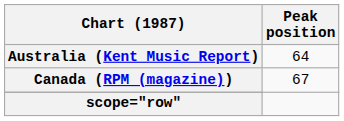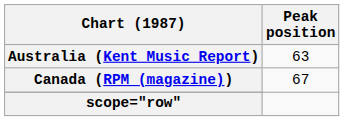(301, 56) 64 -> (301, 56) 63
